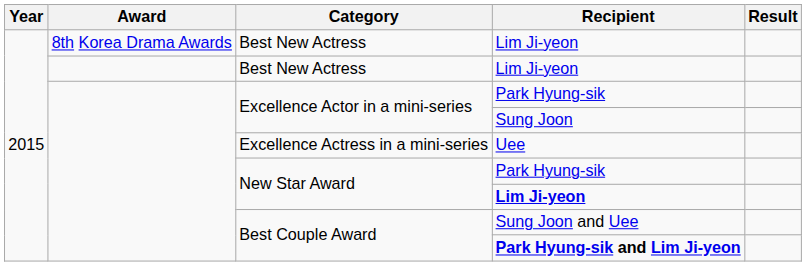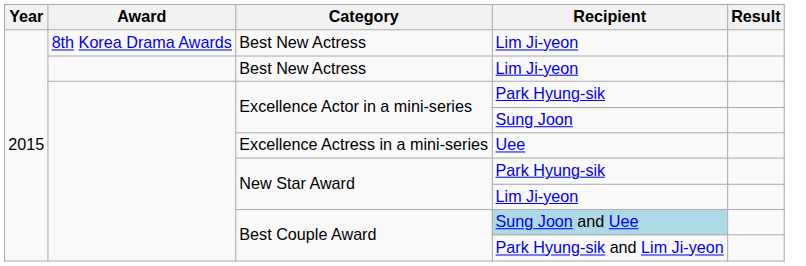(540, 196) bold -> (537, 196) normal
(567, 222) no background -> (567, 222) lightblue background
(618, 247) bold -> (610, 247) normal
